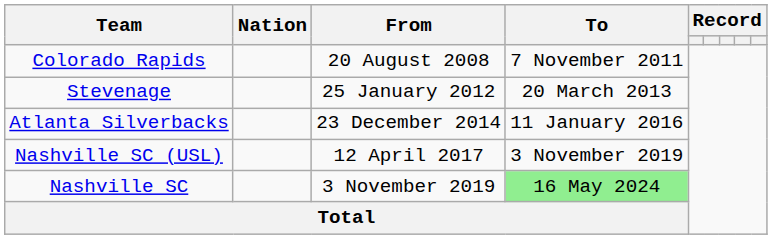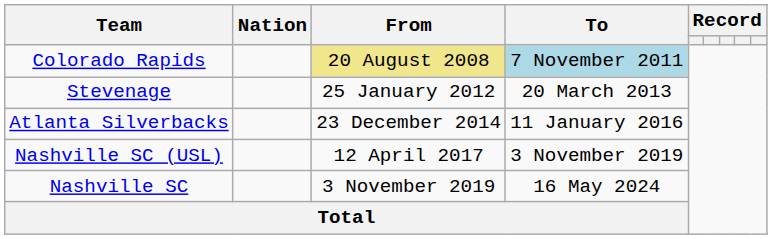(409, 61) no background -> (409, 61) khaki background
(597, 61) no background -> (597, 61) lightblue background
(597, 186) lightgreen background -> (597, 186) no background
